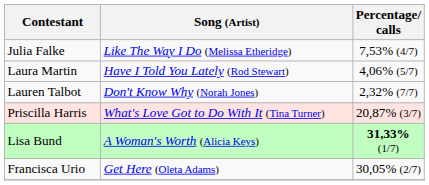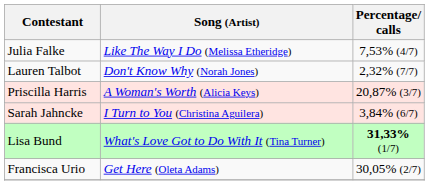- row: (42, 71)
(214, 112) What's Love Got to Do With It (Tina Turner) -> (181, 92) A Woman's Worth (Alicia Keys)
+ row: (45, 112)
(181, 141) A Woman's Worth (Alicia Keys) -> (214, 141) What's Love Got to Do With It (Tina Turner)
